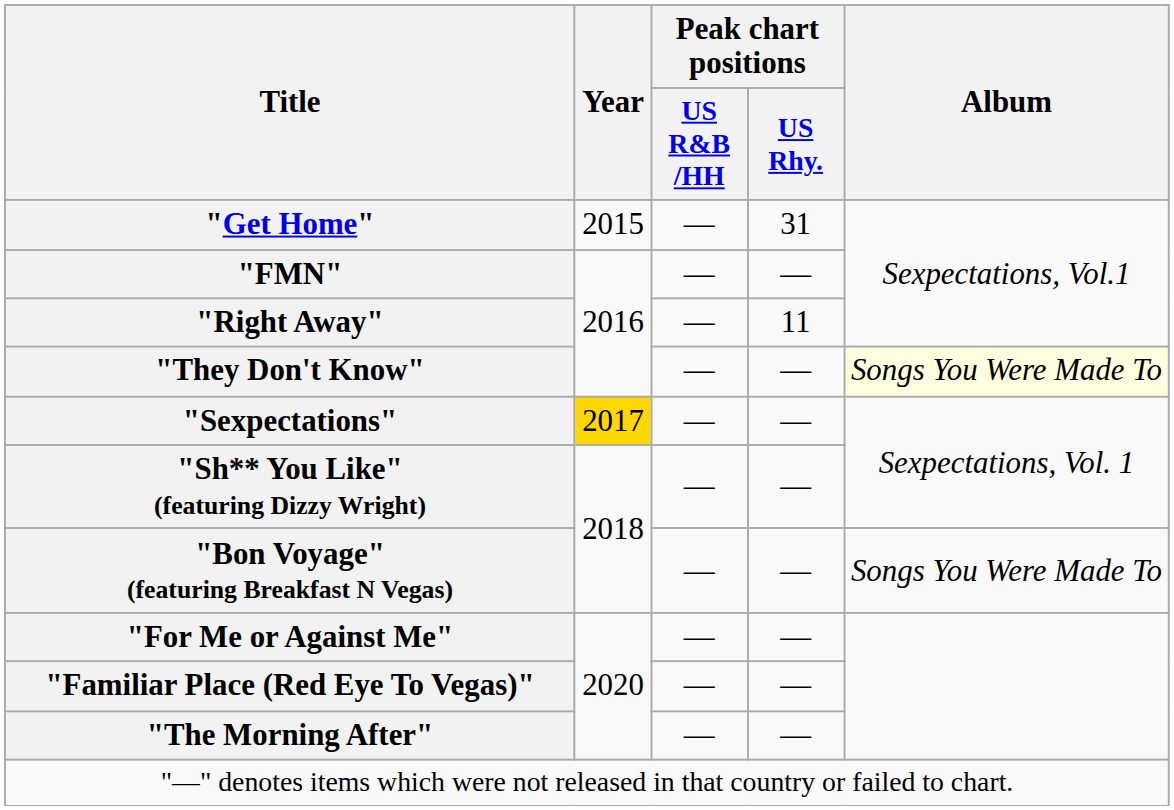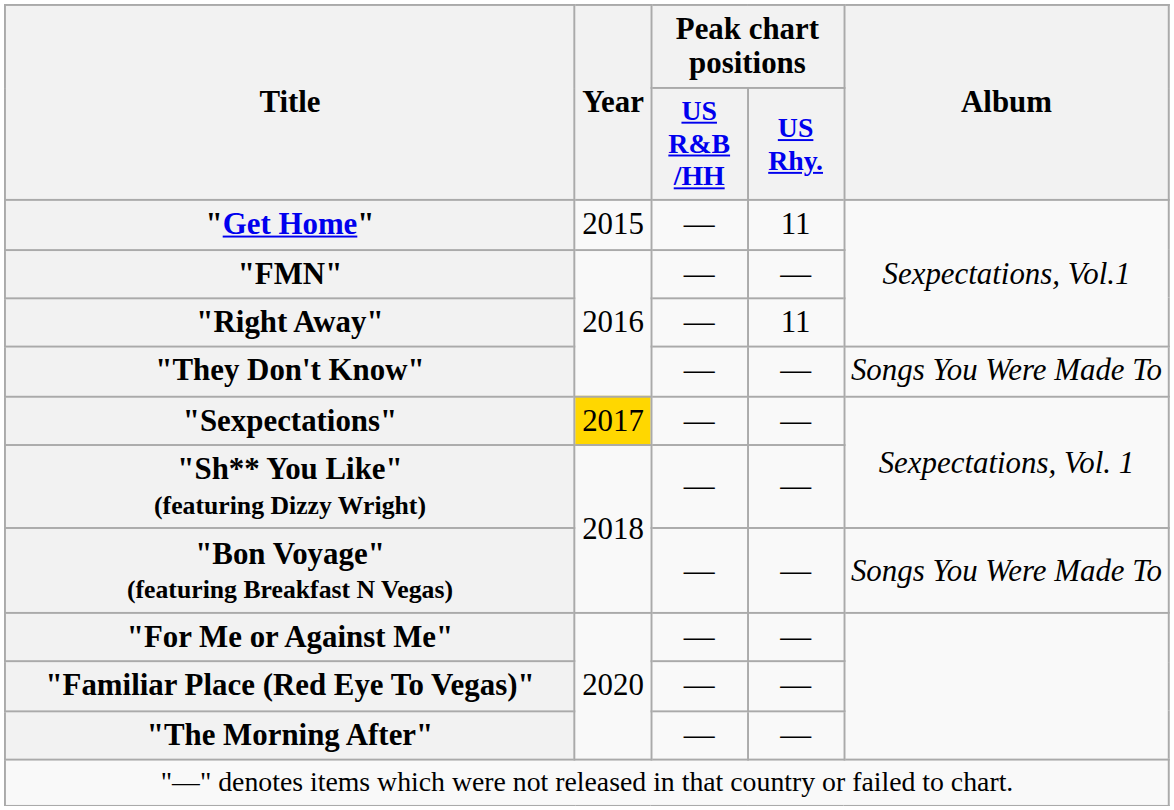(796, 224) 31 -> (796, 224) 11
(1006, 371) lightyellow background -> (1006, 371) no background
